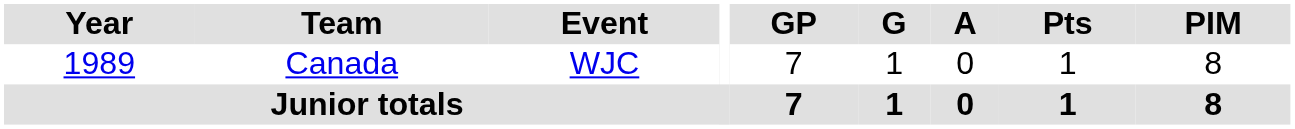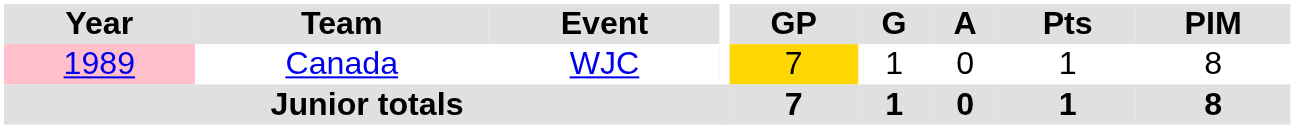(99, 63) no background -> (99, 63) pink background
(794, 63) no background -> (794, 63) gold background
